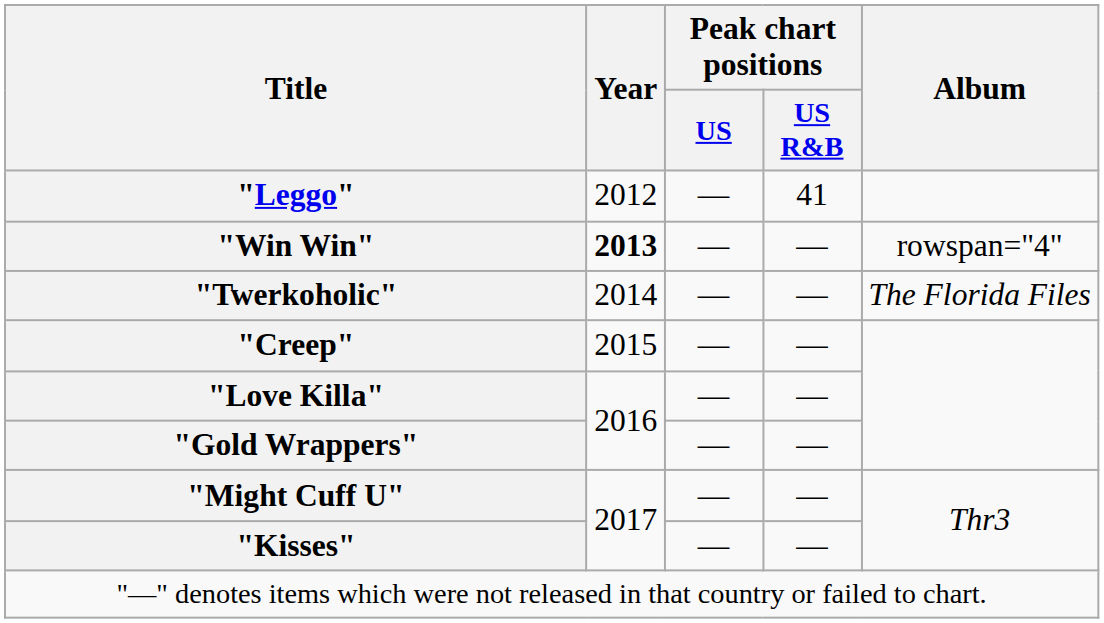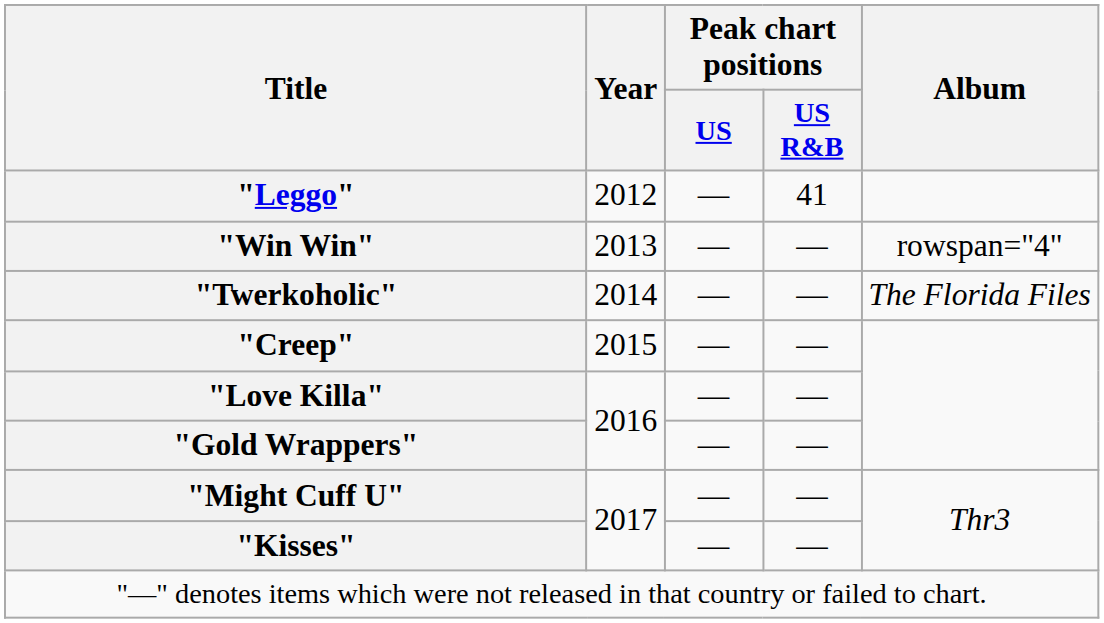(626, 245) bold -> (626, 245) normal
